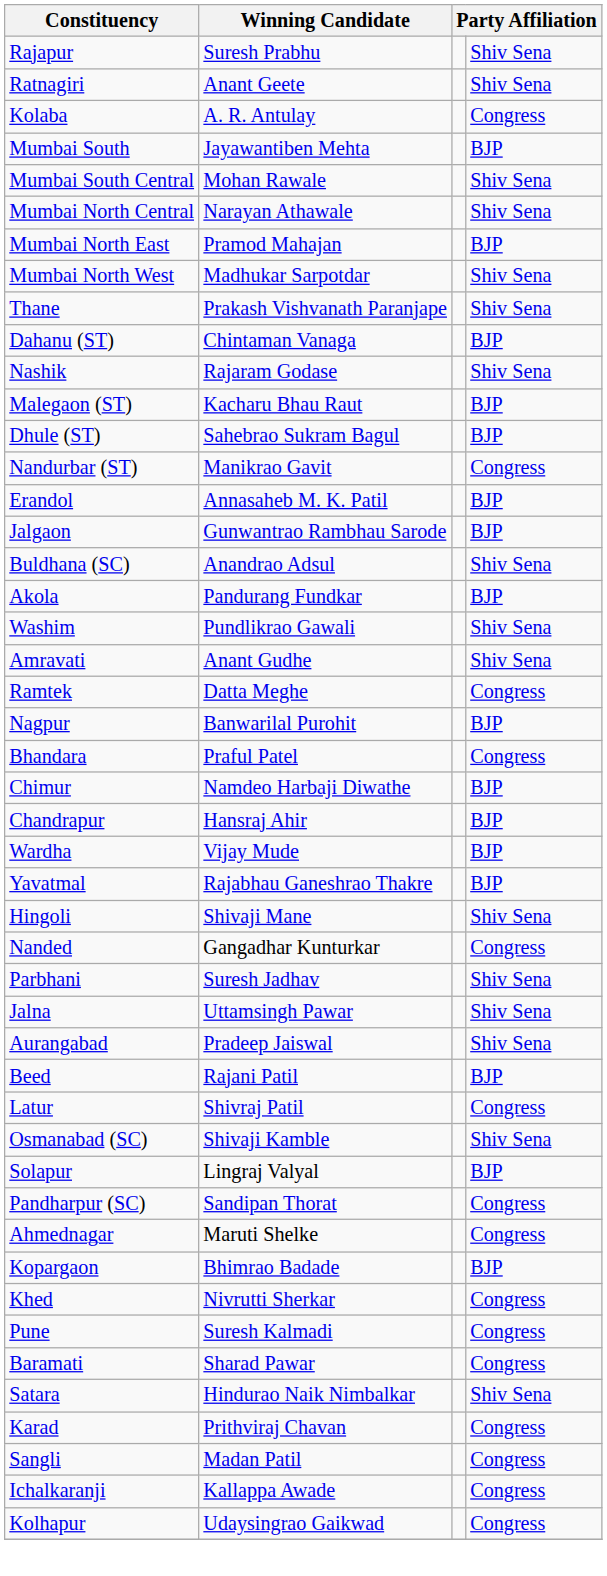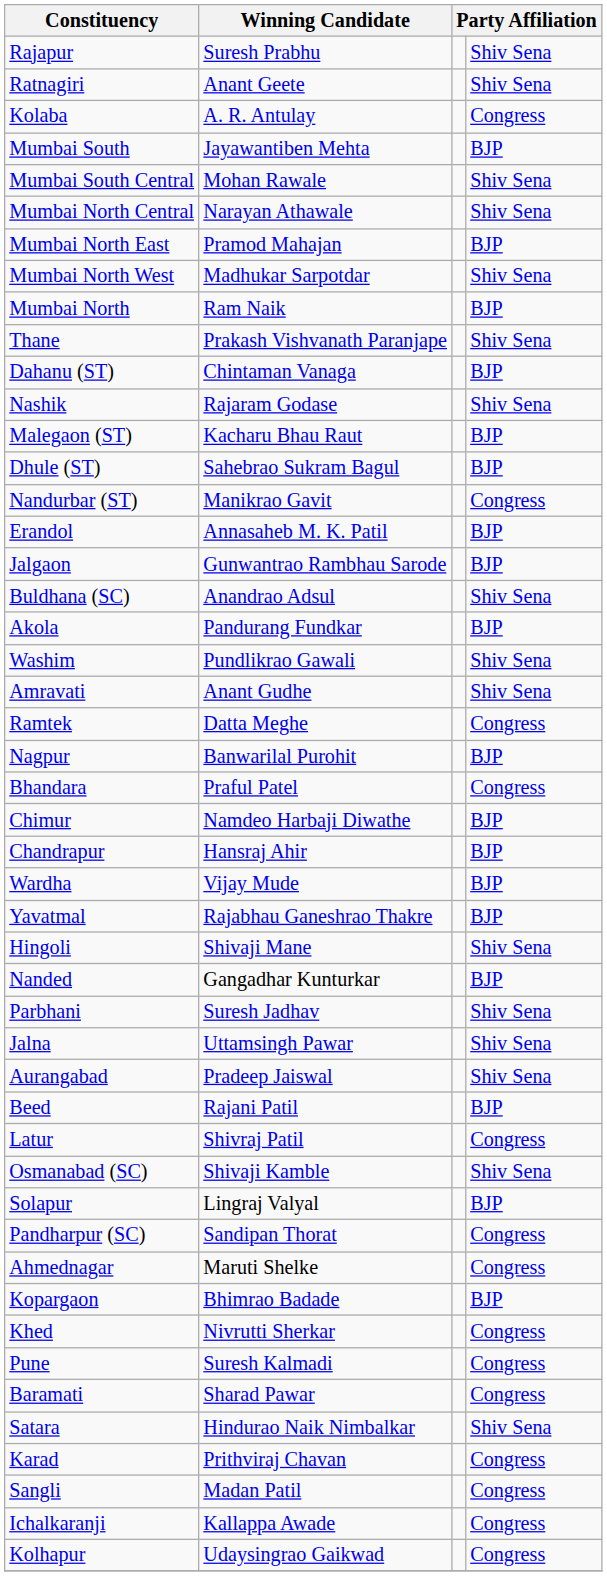+ row: (69, 308)
(508, 947) Congress -> (486, 979) BJP
